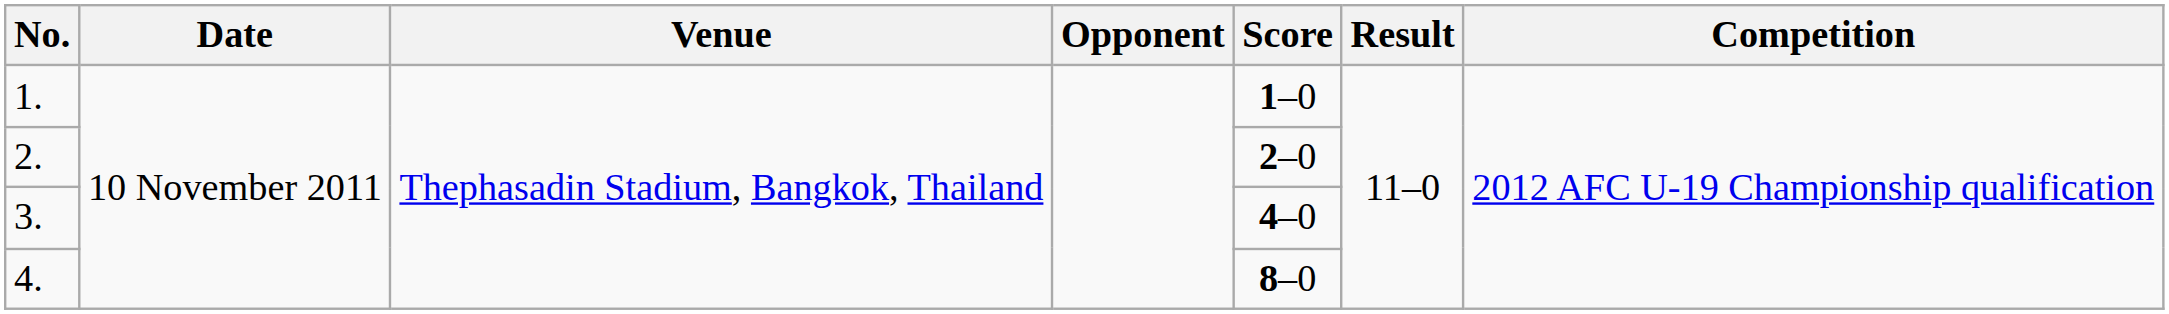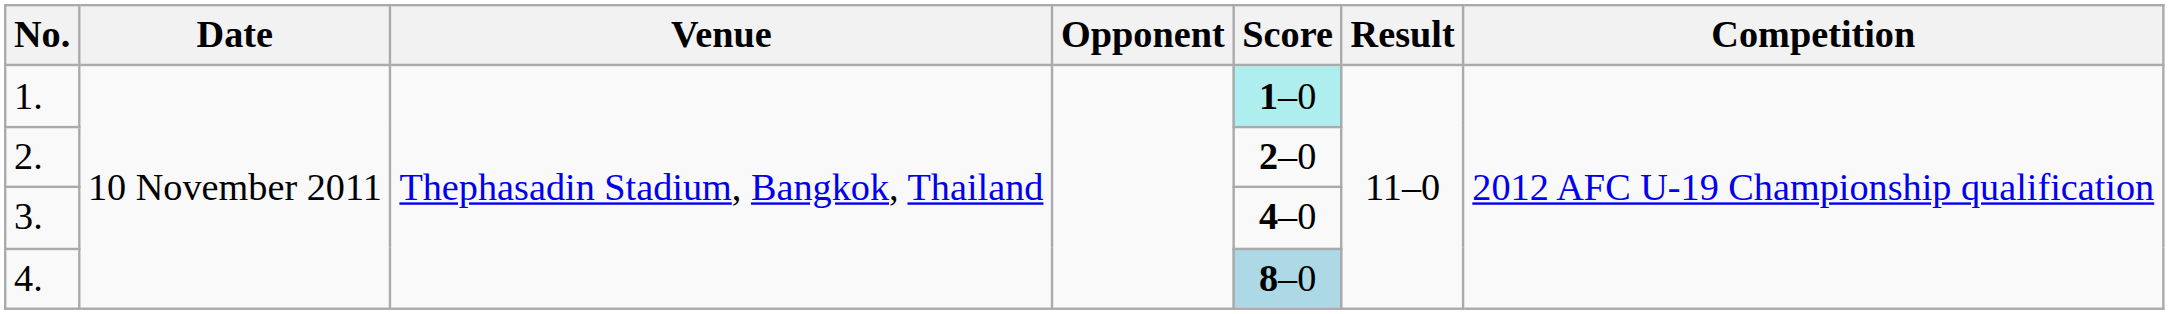(1288, 95) no background -> (1288, 95) paleturquoise background
(1288, 277) no background -> (1288, 277) lightblue background
